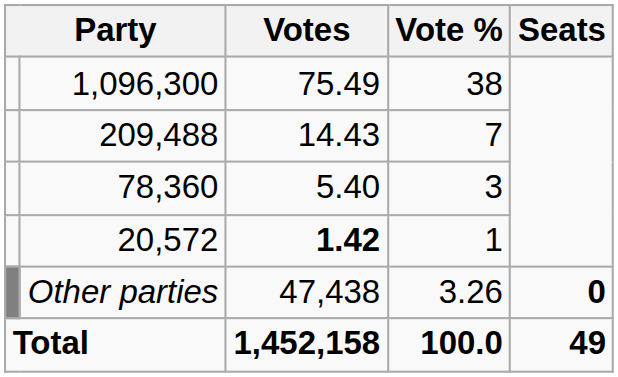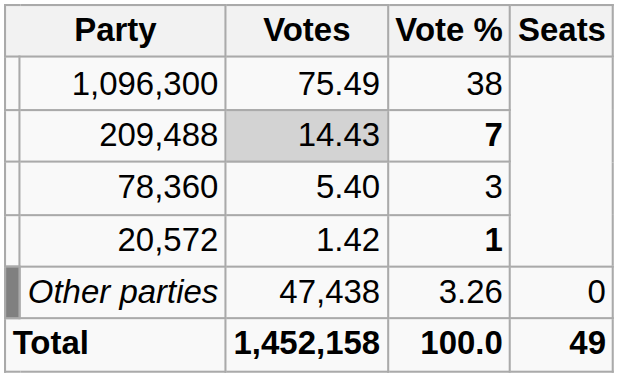(339, 135) no background -> (339, 135) lightgrey background
(494, 135) normal -> (494, 135) bold
(348, 239) bold -> (348, 239) normal
(494, 239) normal -> (494, 239) bold
(597, 291) bold -> (597, 291) normal
